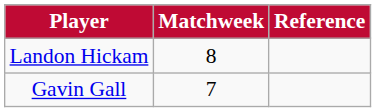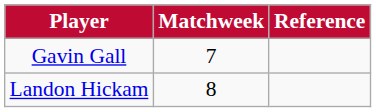rows swapped: (79, 89) <-> (79, 55)
